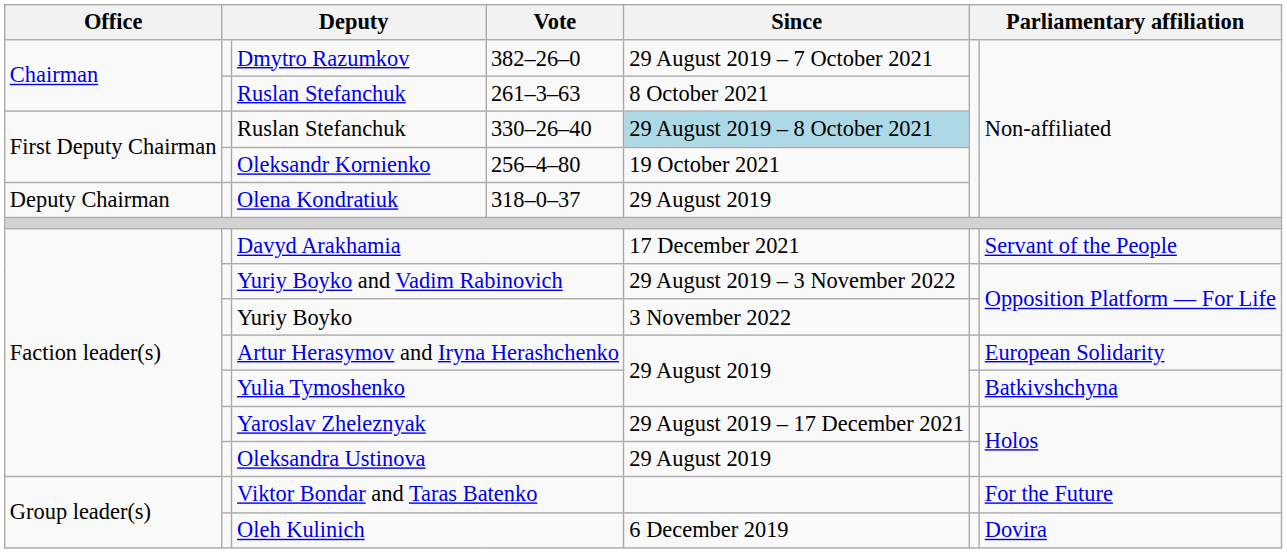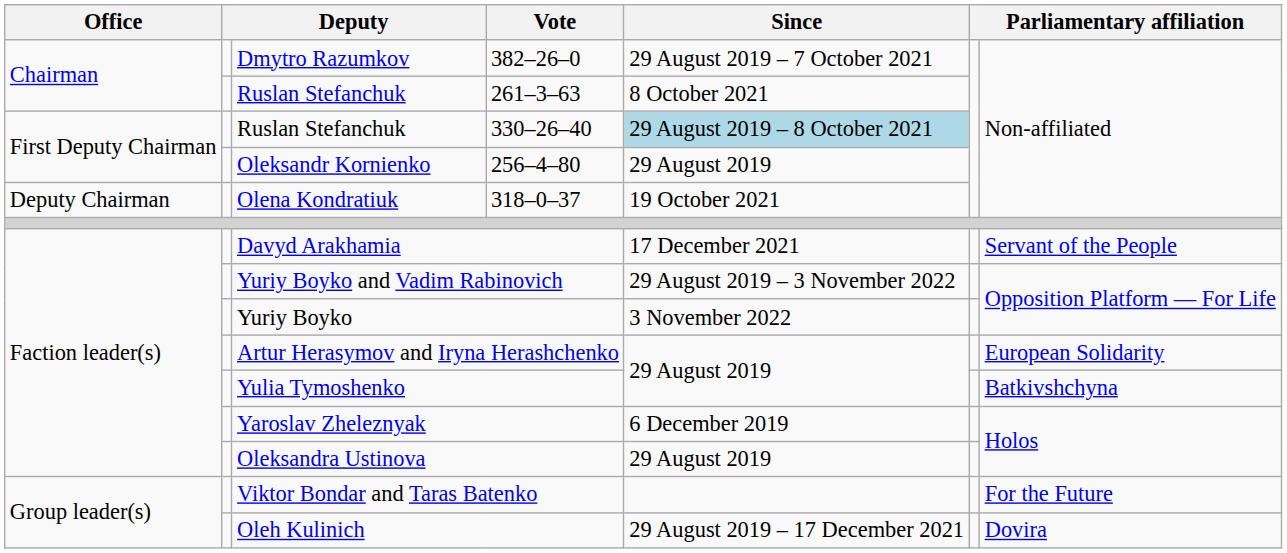(705, 164) 19 October 2021 -> (700, 164) 29 August 2019
(700, 199) 29 August 2019 -> (705, 199) 19 October 2021
(797, 423) 29 August 2019 – 17 December 2021 -> (709, 423) 6 December 2019
(709, 529) 6 December 2019 -> (797, 529) 29 August 2019 – 17 December 2021
